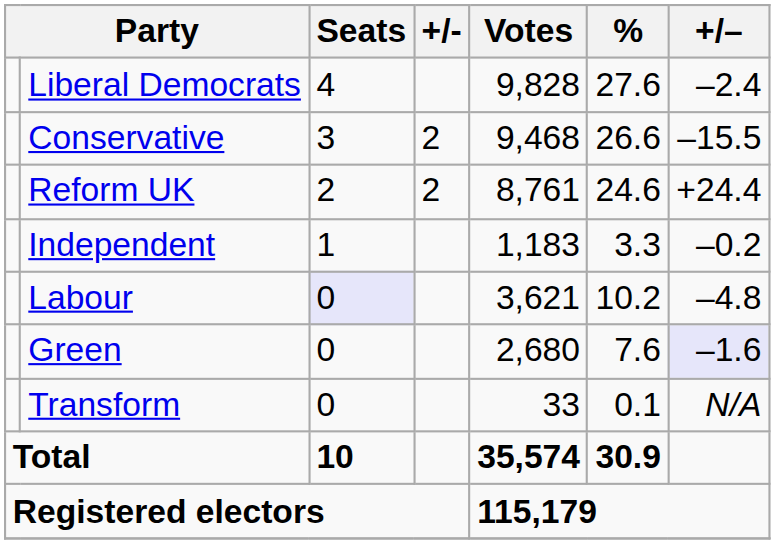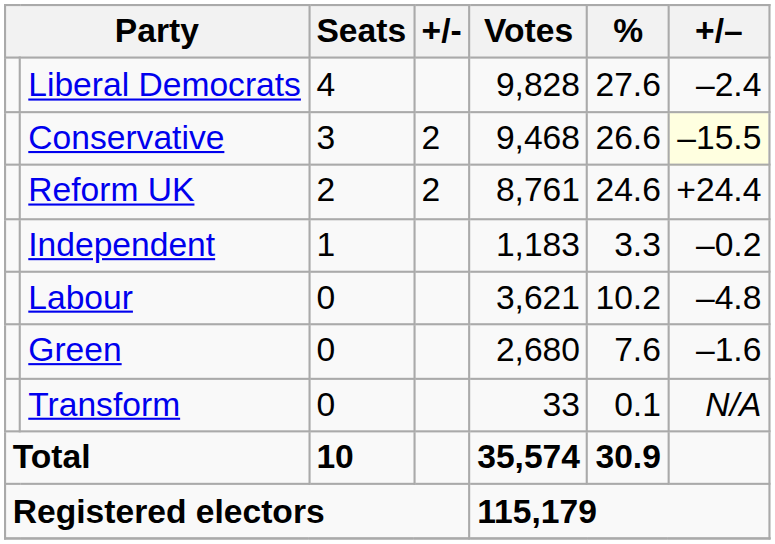(719, 137) no background -> (719, 137) lightyellow background
(326, 297) lavender background -> (326, 297) no background
(729, 350) lavender background -> (729, 350) no background
